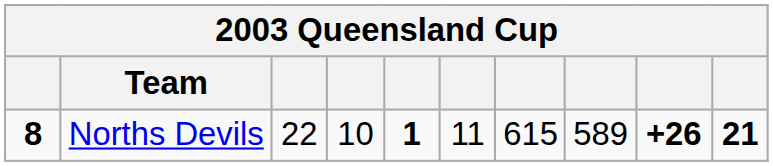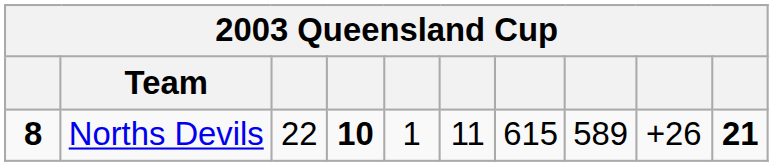(355, 134) normal -> (355, 134) bold
(412, 134) bold -> (412, 134) normal
(674, 134) bold -> (674, 134) normal
